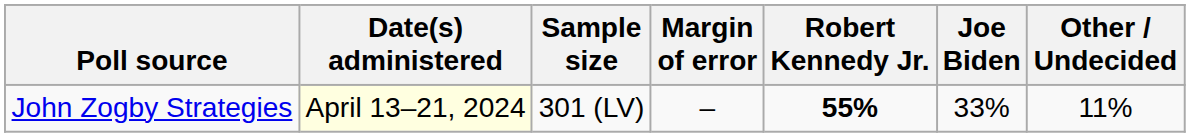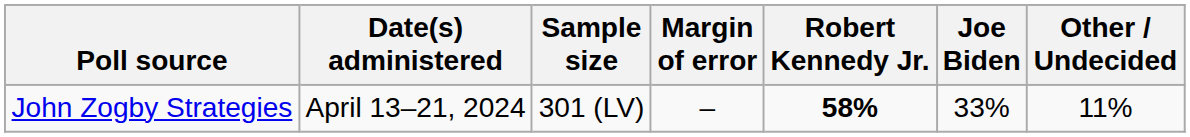(416, 107) lightyellow background -> (416, 107) no background
(850, 107) 55% -> (850, 107) 58%
